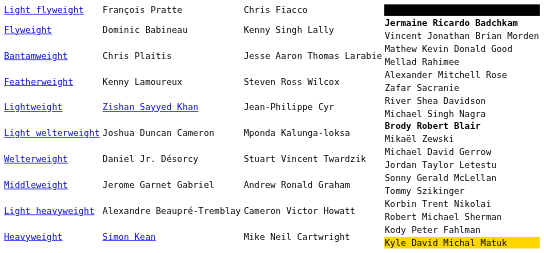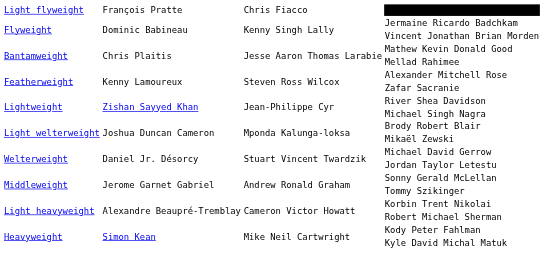(451, 23) bold -> (451, 23) normal
(433, 126) bold -> (433, 126) normal
(446, 243) gold background -> (446, 243) no background
